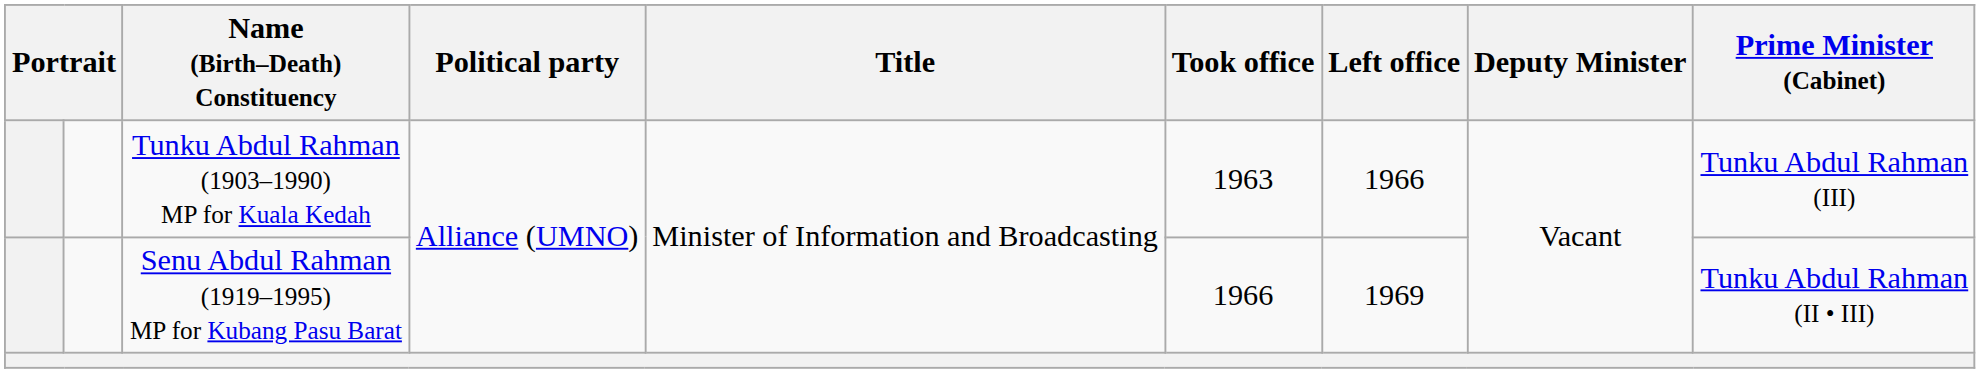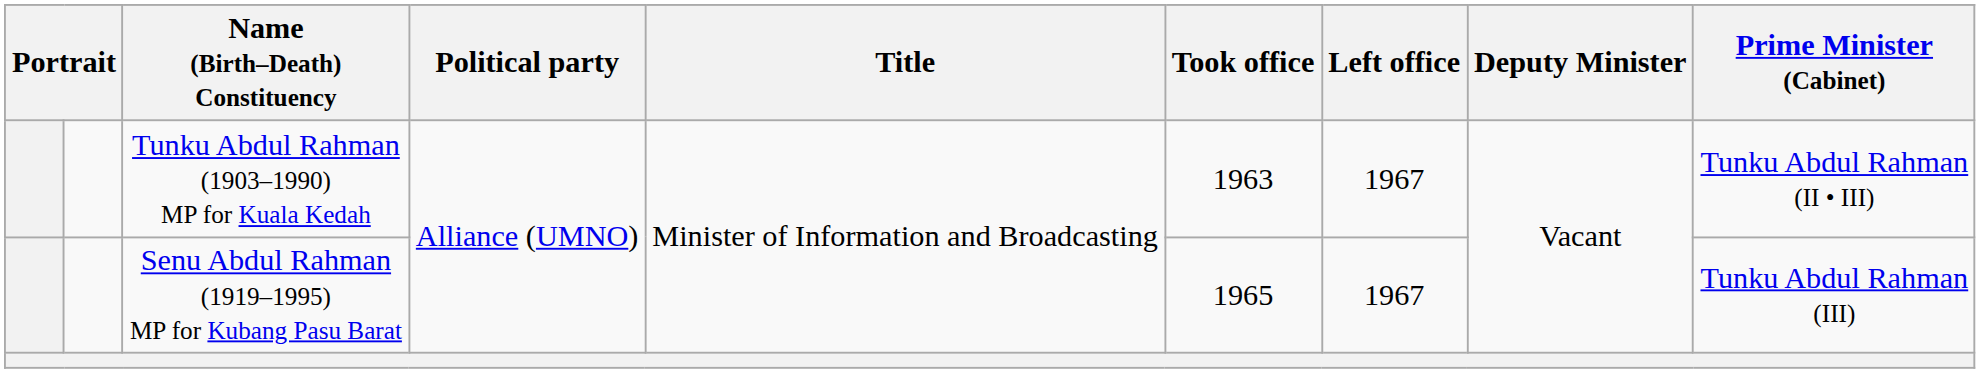(1394, 178) 1966 -> (1394, 178) 1967
(1834, 178) Tunku Abdul Rahman (III) -> (1834, 178) Tunku Abdul Rahman (II • III)
(1243, 294) 1966 -> (1243, 294) 1965
(1394, 294) 1969 -> (1394, 294) 1967
(1834, 294) Tunku Abdul Rahman (II • III) -> (1834, 294) Tunku Abdul Rahman (III)
